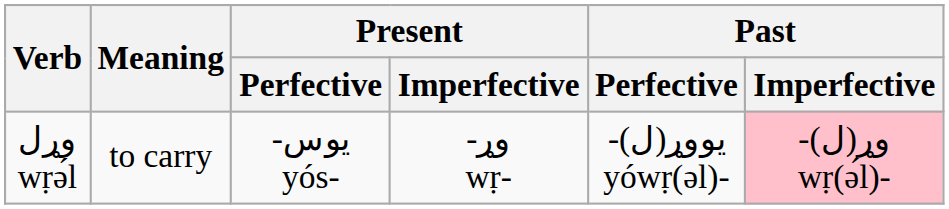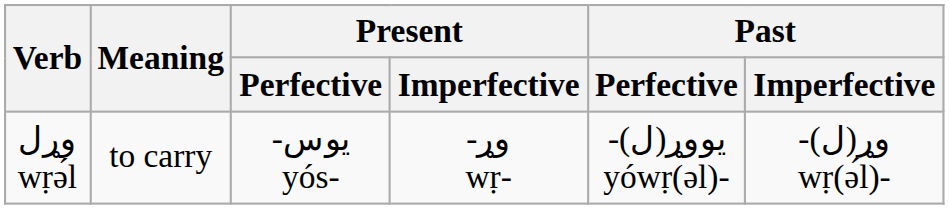(844, 157) pink background -> (844, 157) no background
